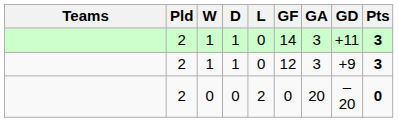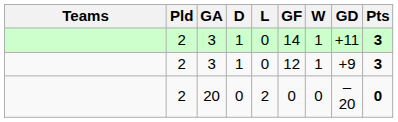columns swapped: (210, 16) <-> (317, 16)
